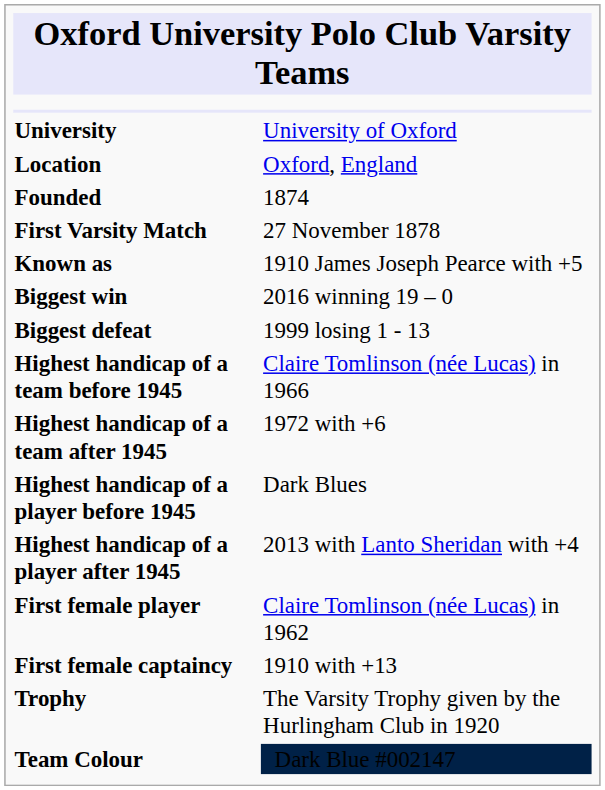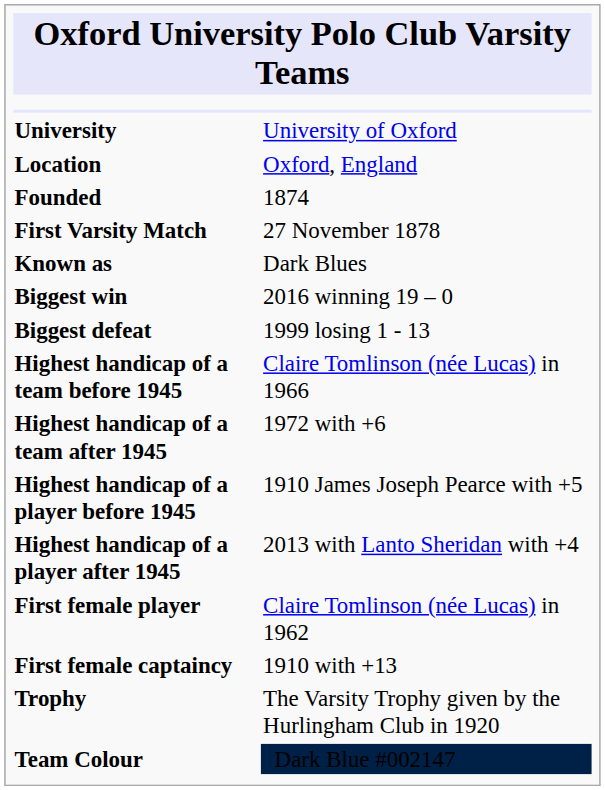(423, 263) 1910 James Joseph Pearce with +5 -> (315, 263) Dark Blues
(315, 483) Dark Blues -> (423, 483) 1910 James Joseph Pearce with +5
